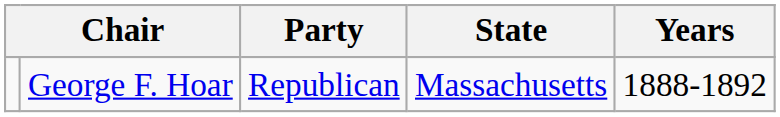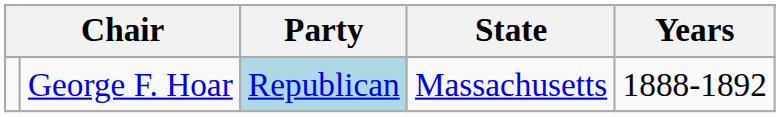(324, 83) no background -> (324, 83) lightblue background
